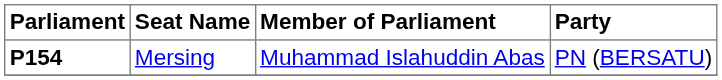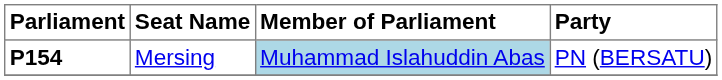(402, 57) no background -> (402, 57) lightblue background
